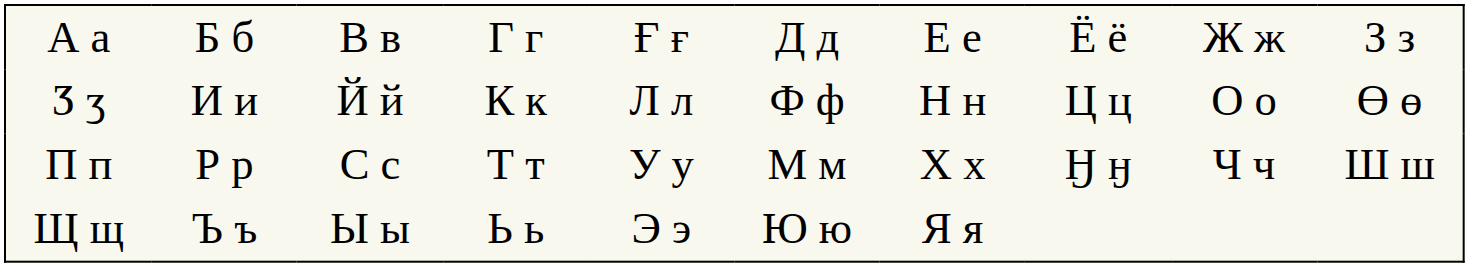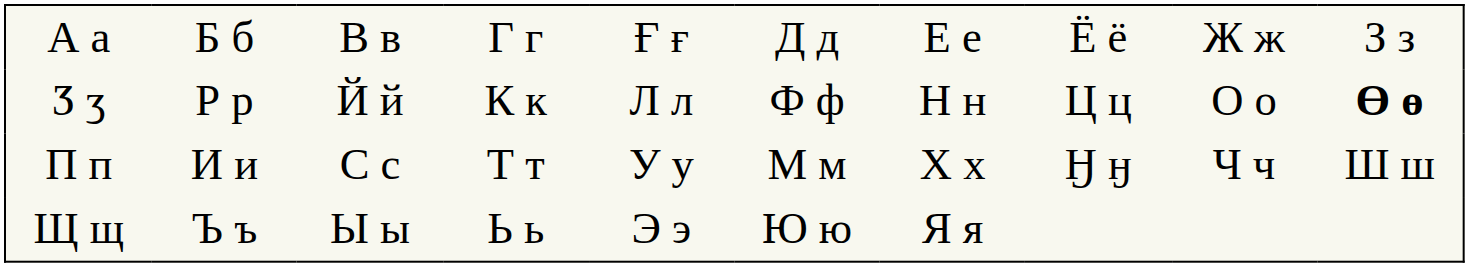(224, 101) И и -> (224, 101) Р р
(1390, 101) normal -> (1390, 101) bold
(224, 164) Р р -> (224, 164) И и
